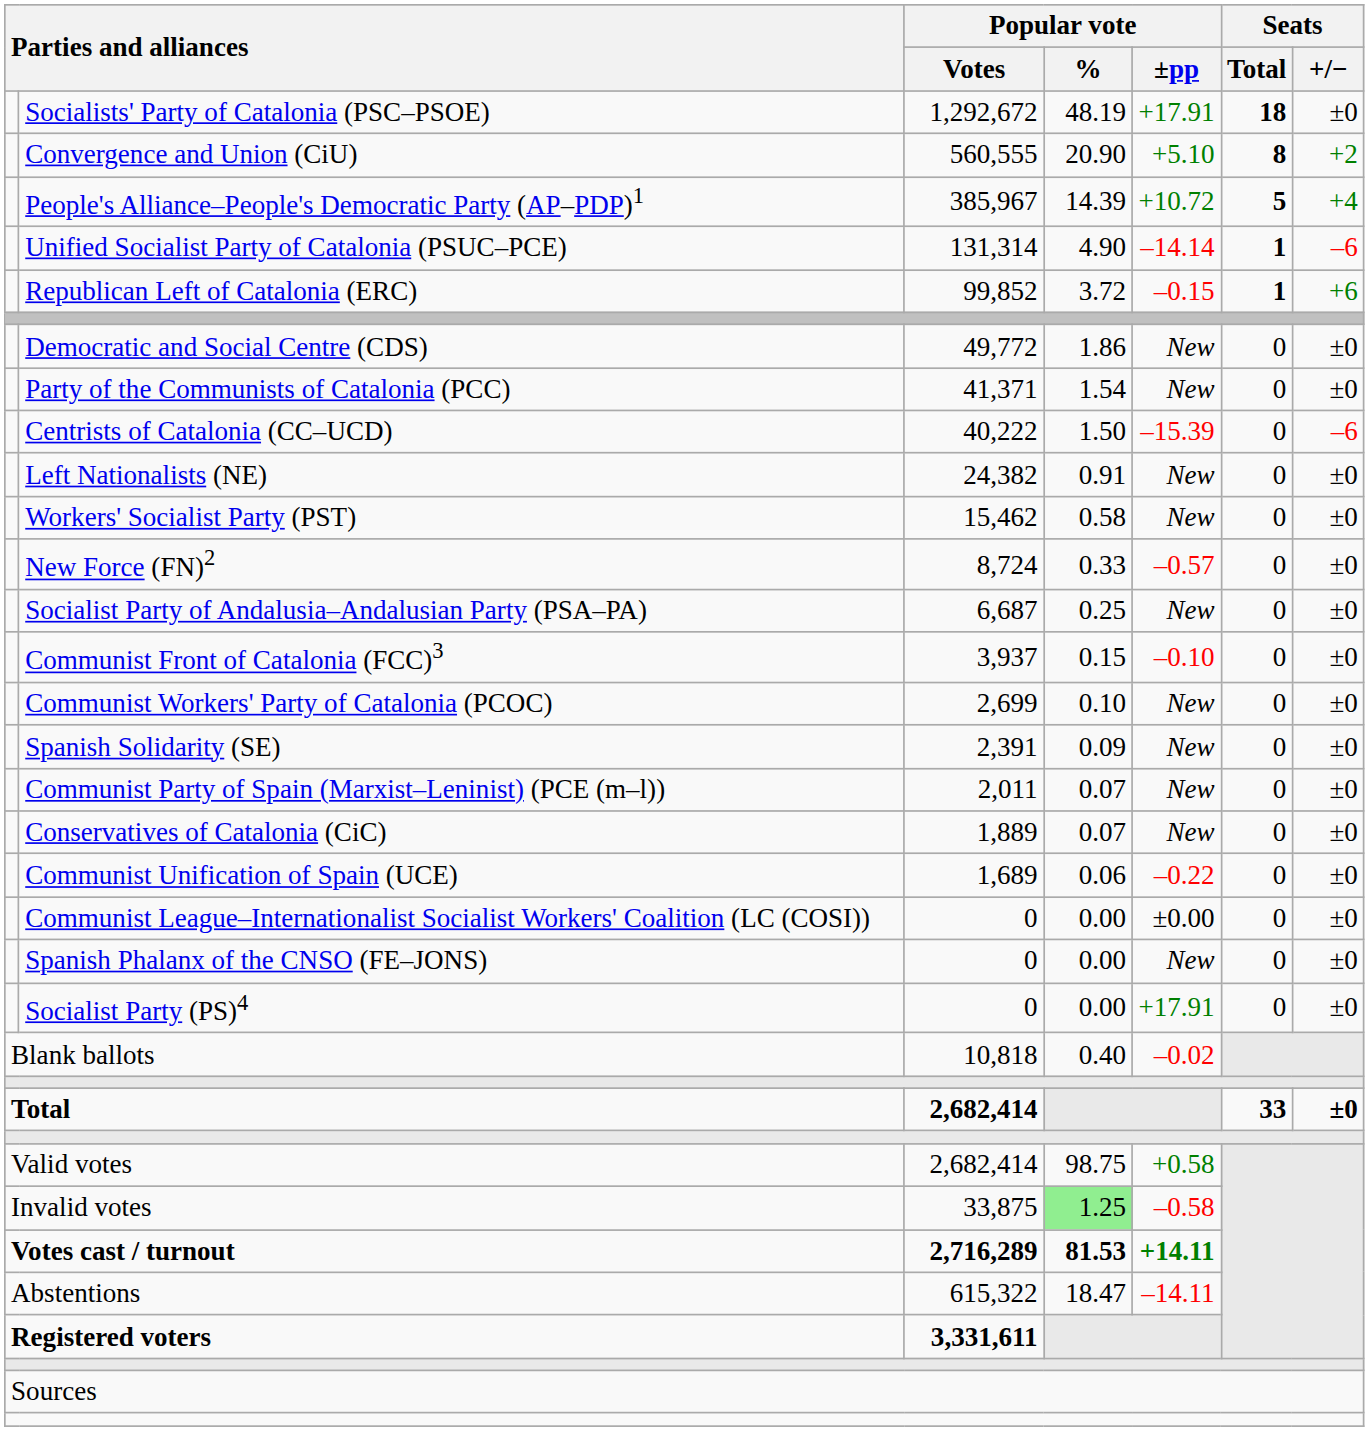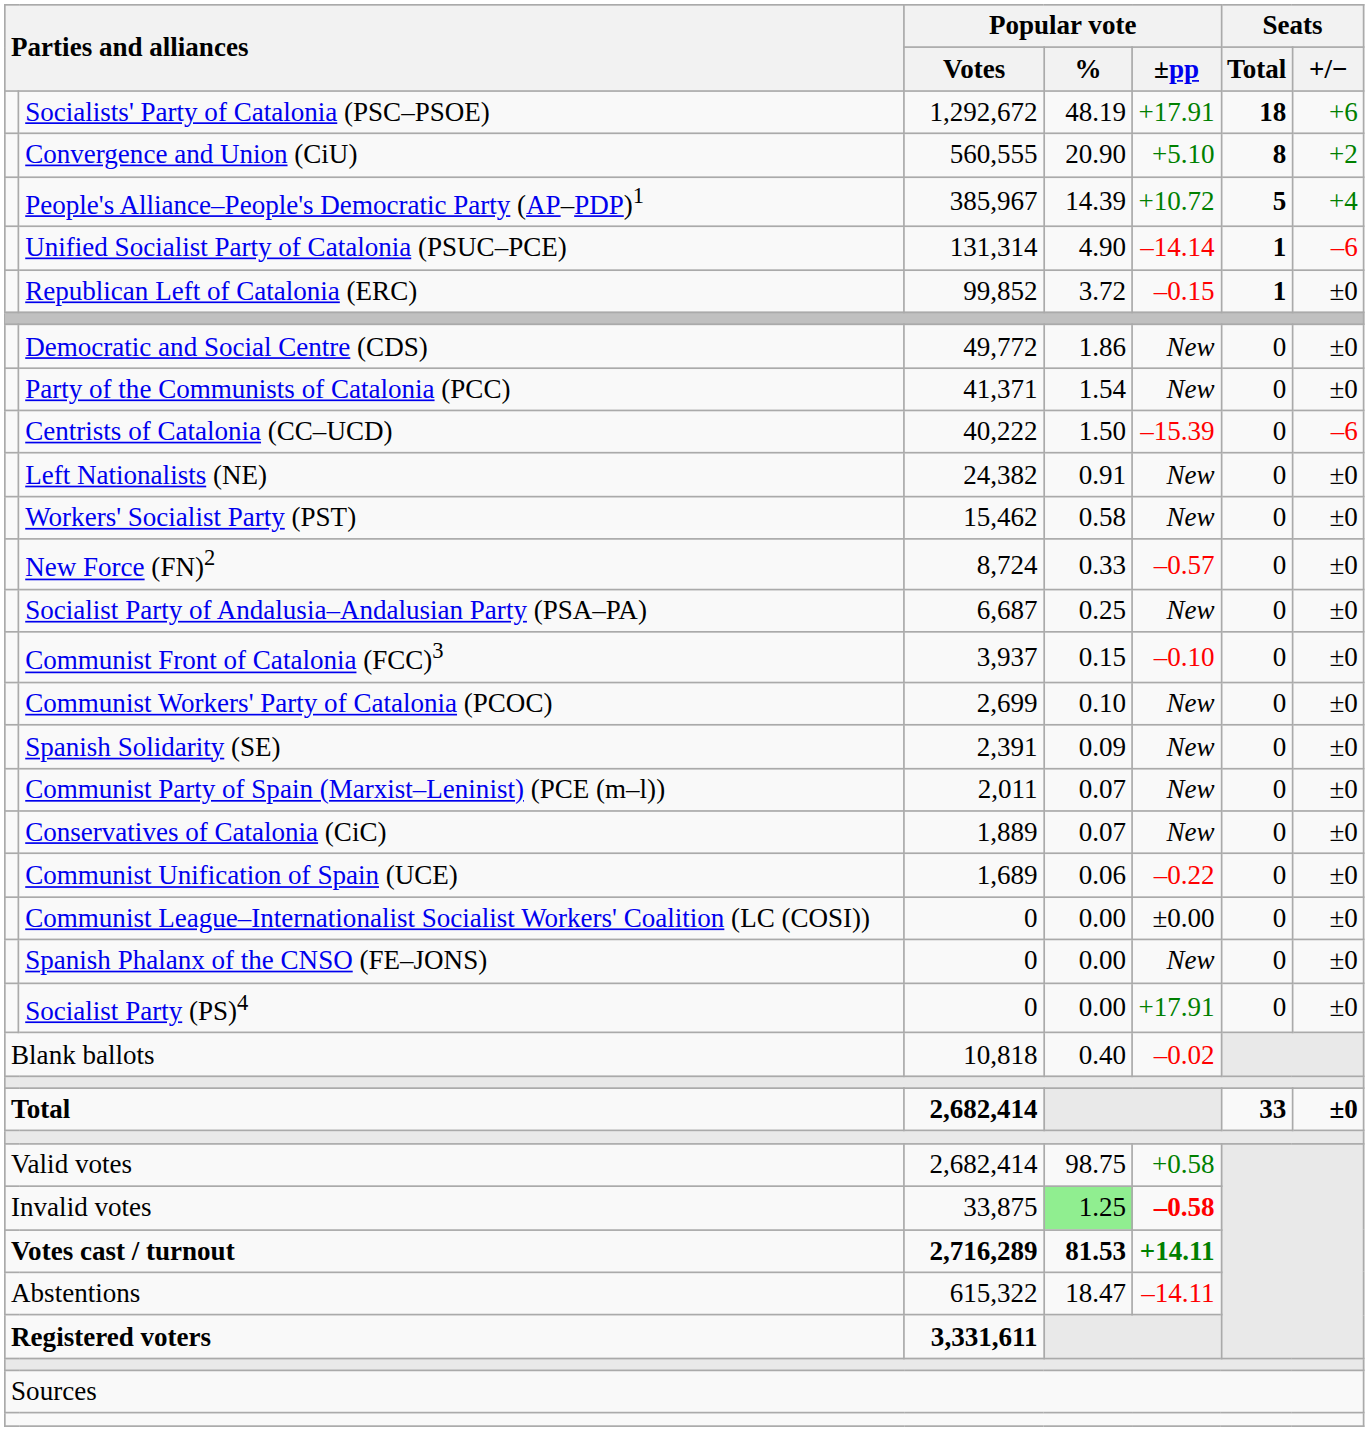(1344, 111) ±0 -> (1343, 111) +6
(1343, 290) +6 -> (1344, 290) ±0
(1184, 1207) normal -> (1184, 1207) bold
